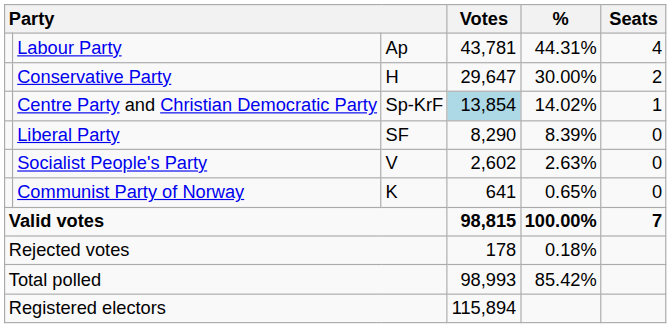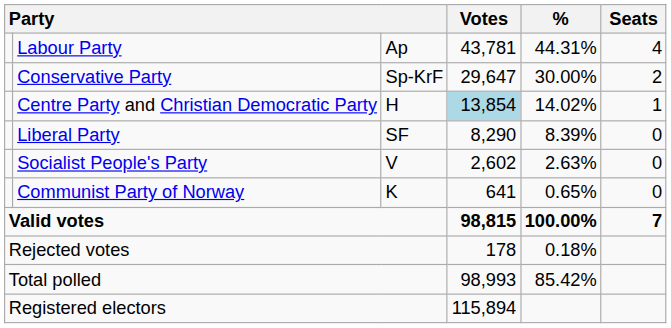(392, 76) H -> (414, 76) Sp-KrF
(414, 105) Sp-KrF -> (392, 105) H
